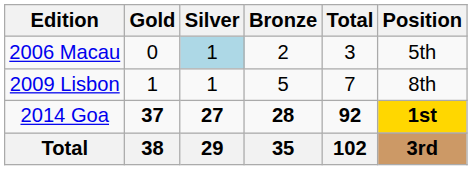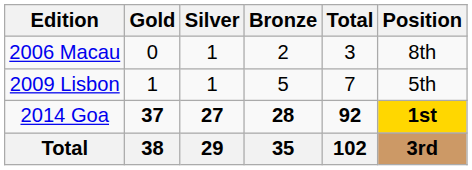(212, 52) lightblue background -> (212, 52) no background
(422, 52) 5th -> (422, 52) 8th
(422, 84) 8th -> (422, 84) 5th
